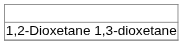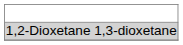(91, 31) no background -> (91, 31) lightgrey background
